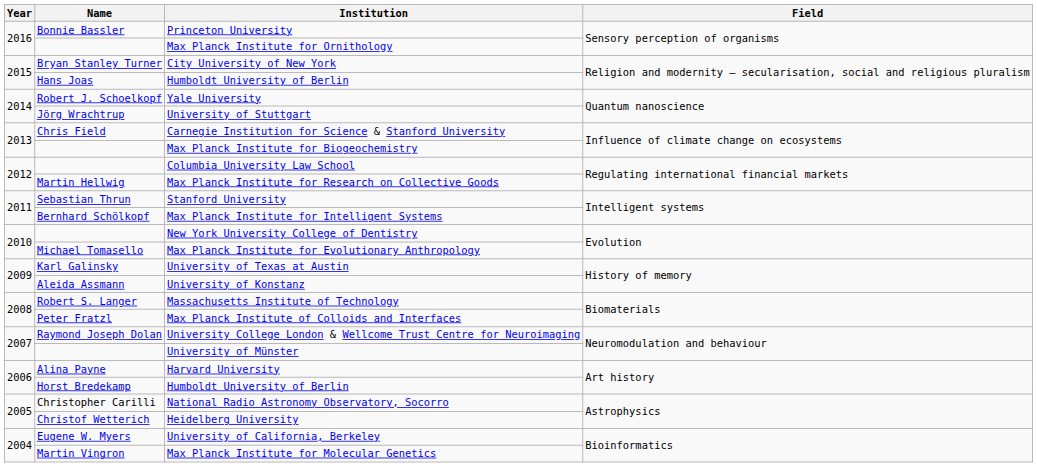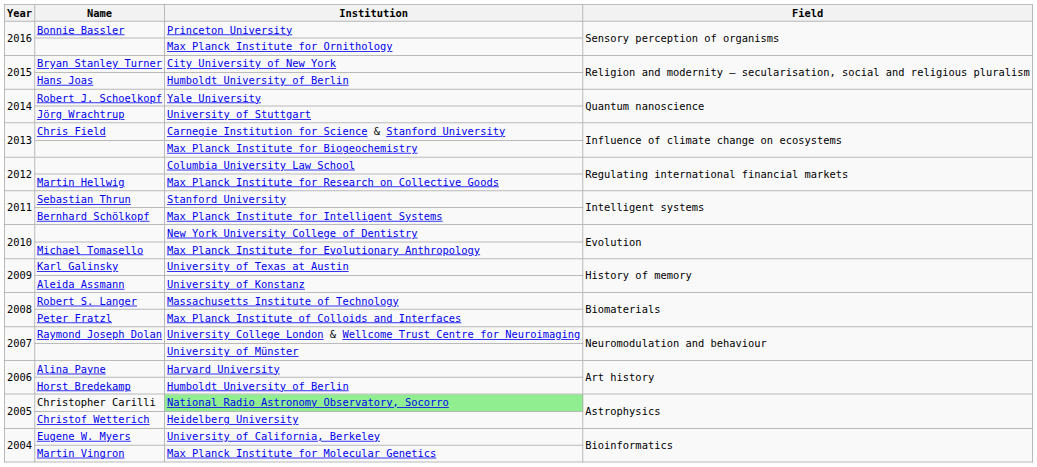(308, 403) no background -> (308, 403) lightgreen background
